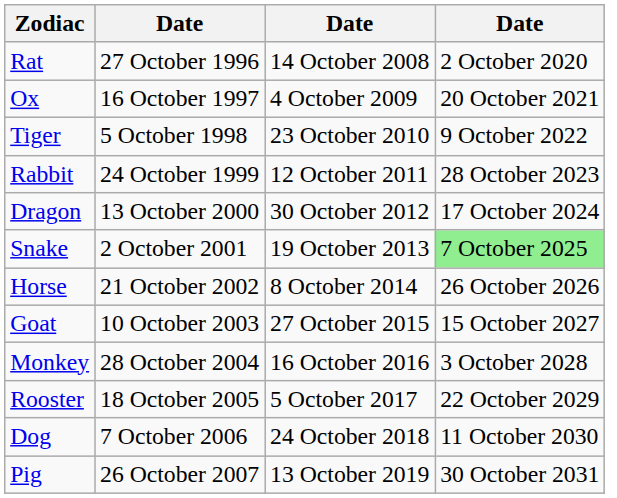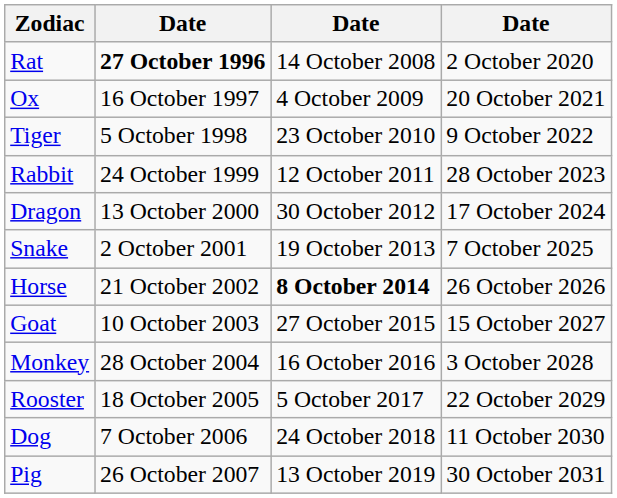(180, 60) normal -> (183, 60) bold
(514, 248) lightgreen background -> (520, 248) no background
(344, 286) normal -> (353, 286) bold
